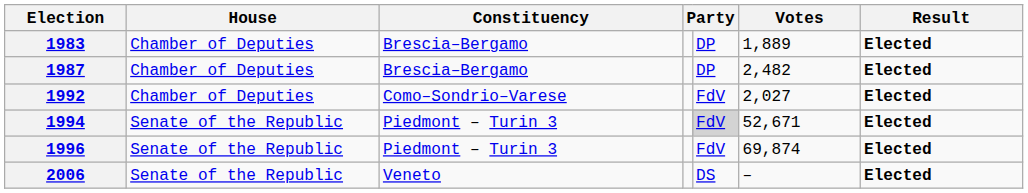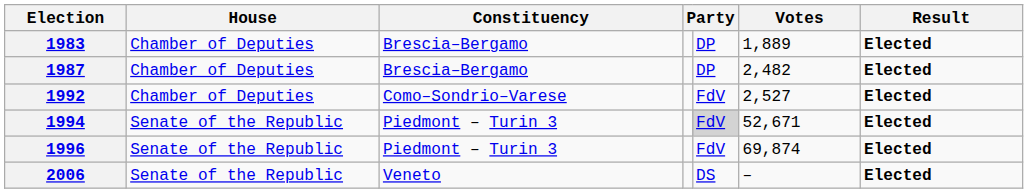(767, 97) 2,027 -> (767, 97) 2,527
